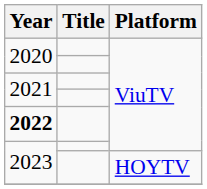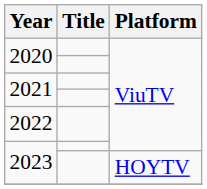(31, 123) bold -> (31, 123) normal
